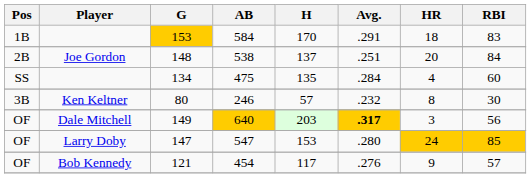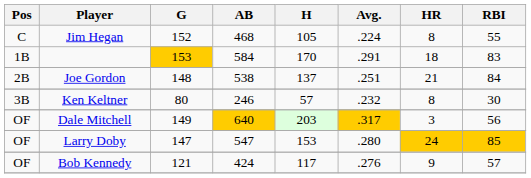+ row: (181, 36)
(431, 57) 20 -> (431, 78) 21
- row: (181, 78)
(369, 120) bold -> (369, 120) normal
(244, 162) 454 -> (244, 162) 424
